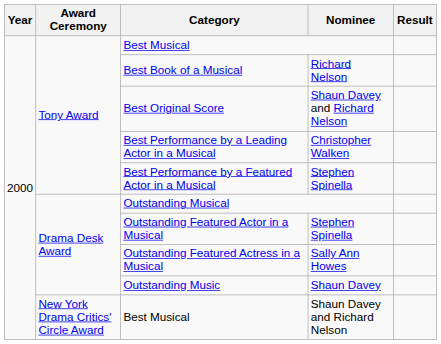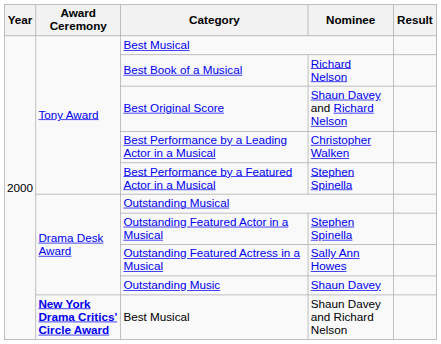(75, 317) normal -> (78, 317) bold
